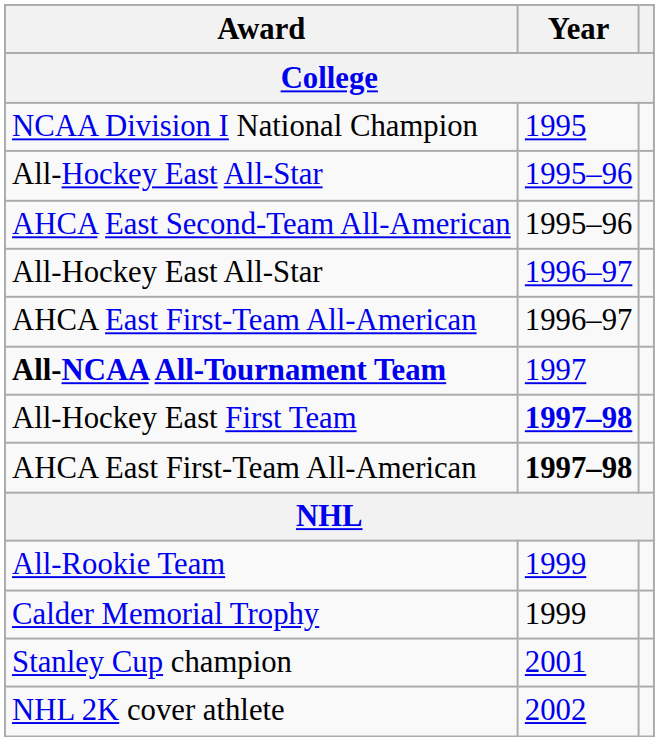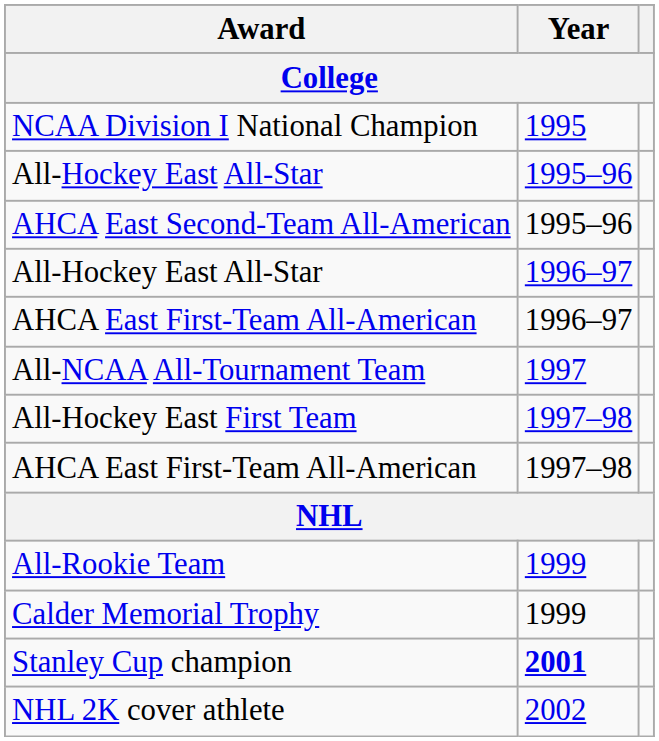(229, 369) bold -> (219, 369) normal
(579, 418) bold -> (579, 418) normal
(579, 467) bold -> (579, 467) normal
(556, 662) normal -> (556, 662) bold
